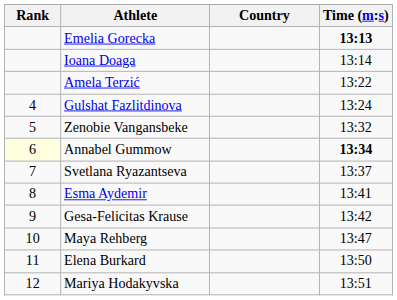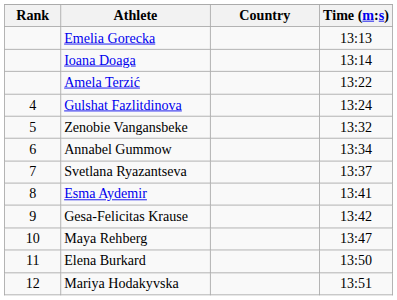(356, 37) bold -> (356, 37) normal
(33, 149) lightyellow background -> (33, 149) no background
(356, 149) bold -> (356, 149) normal
